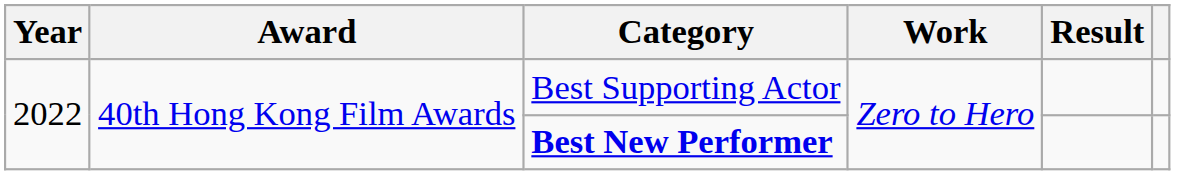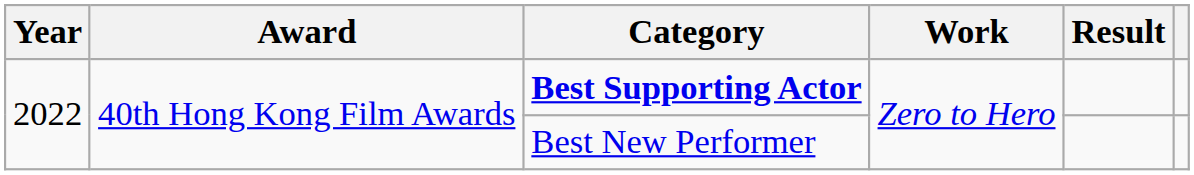(686, 86) normal -> (696, 86) bold
(682, 141) bold -> (673, 141) normal
